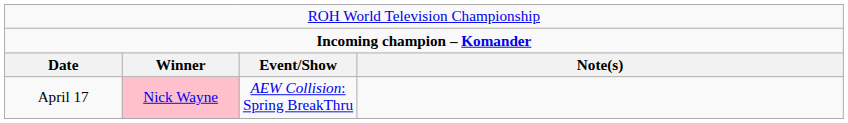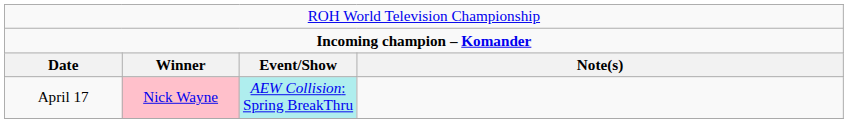(298, 97) no background -> (298, 97) paleturquoise background
